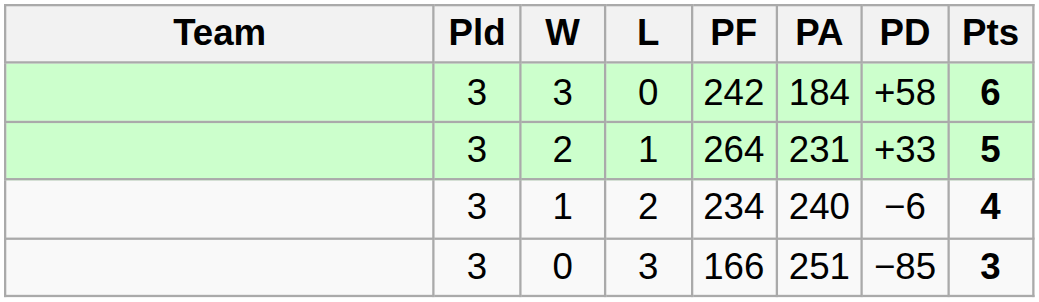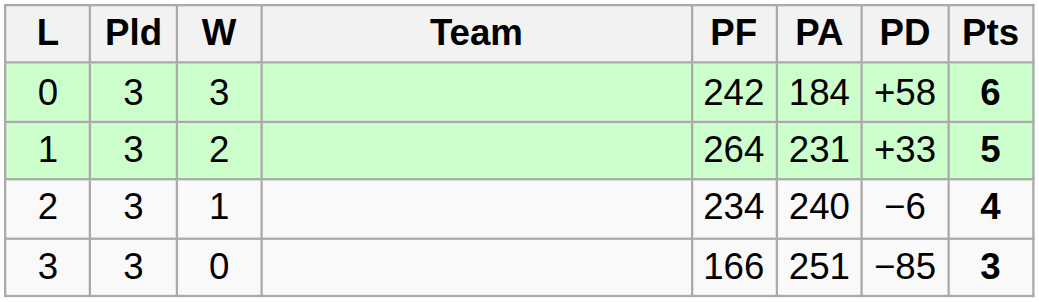columns swapped: (220, 33) <-> (648, 33)
